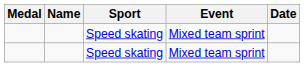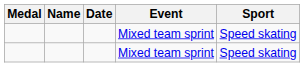columns swapped: (125, 14) <-> (283, 14)
